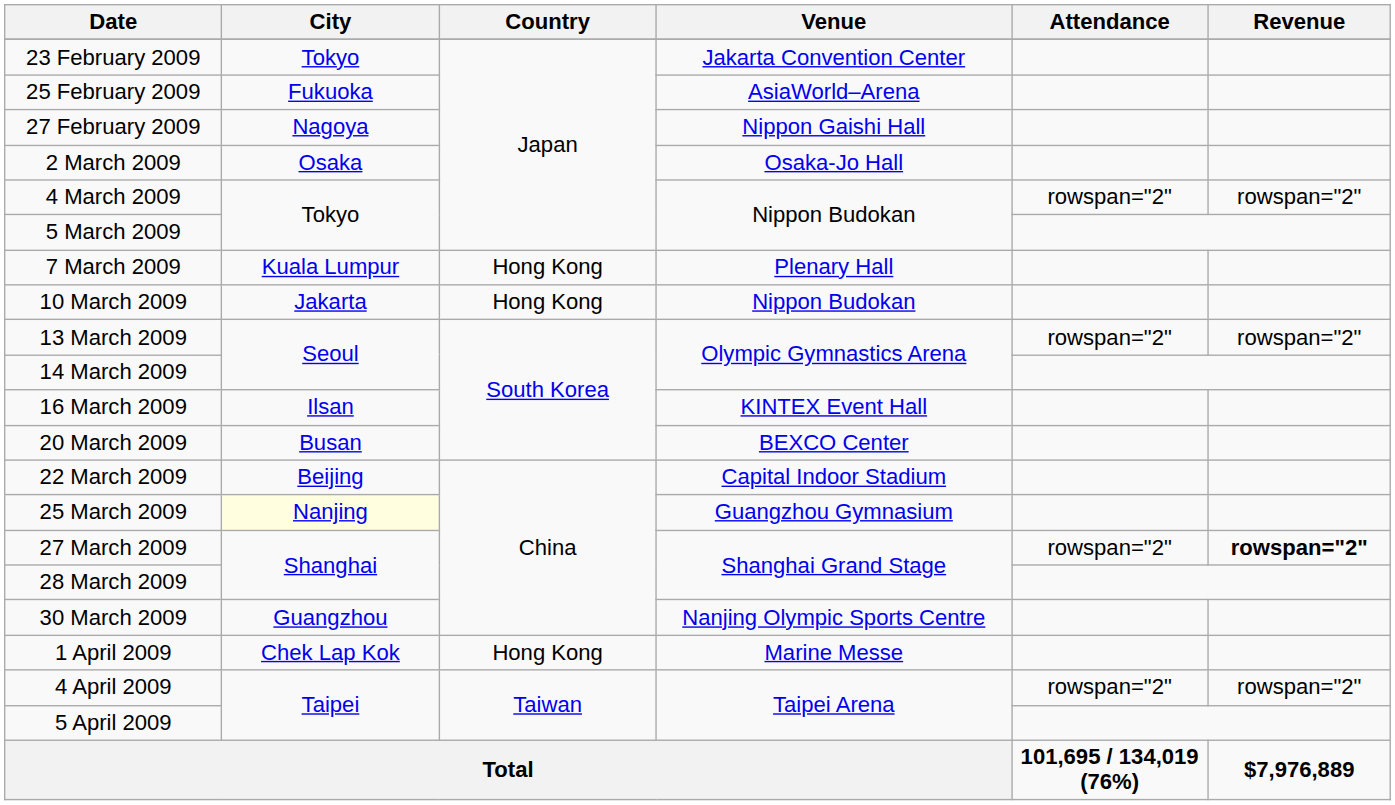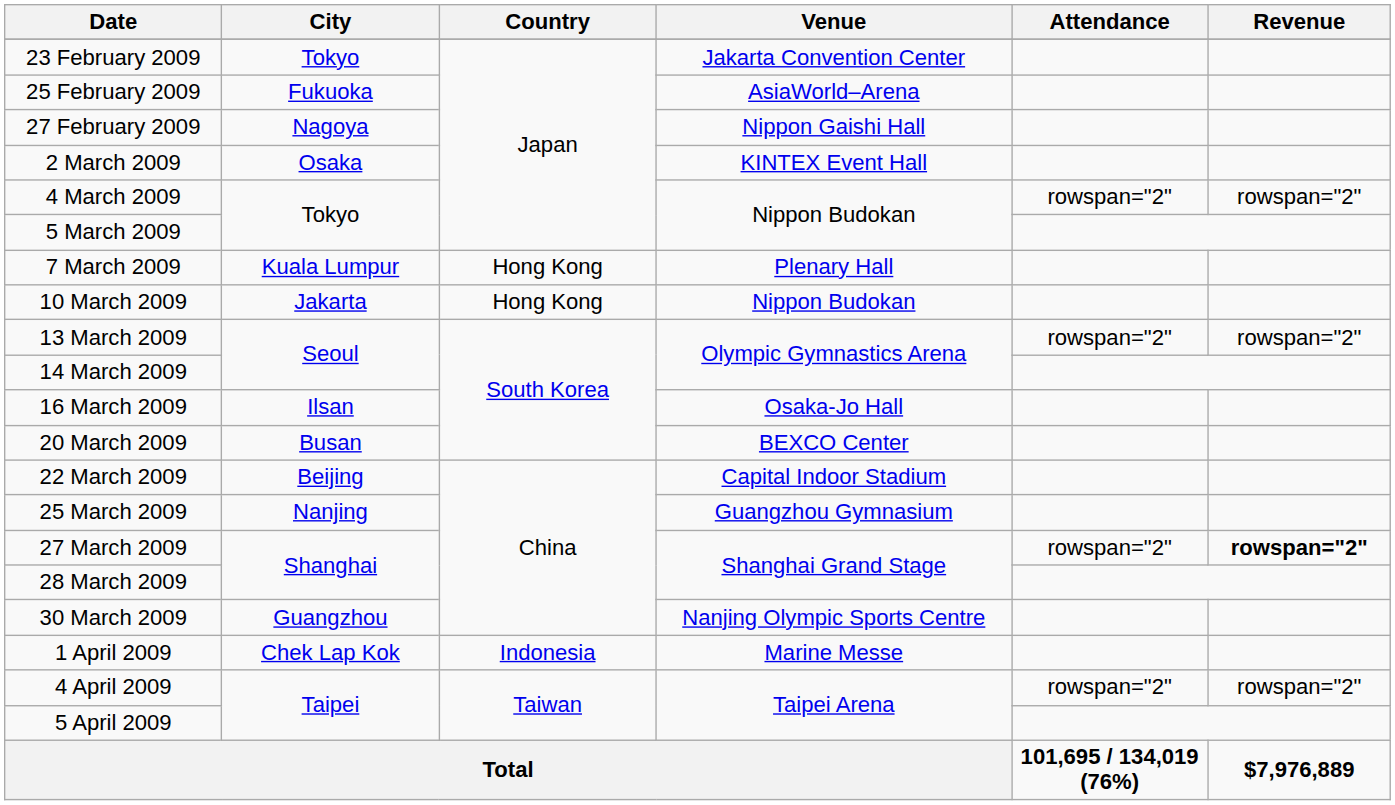(834, 162) Osaka-Jo Hall -> (834, 162) KINTEX Event Hall
(834, 407) KINTEX Event Hall -> (834, 407) Osaka-Jo Hall
(330, 512) lightyellow background -> (330, 512) no background
(548, 652) Hong Kong -> (548, 652) Indonesia
